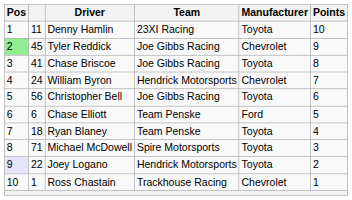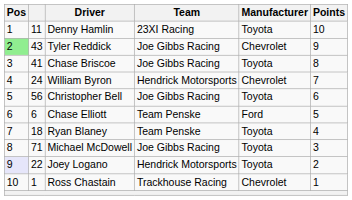(37, 46) 45 -> (37, 46) 43
(178, 147) Spire Motorsports -> (178, 147) Joe Gibbs Racing
